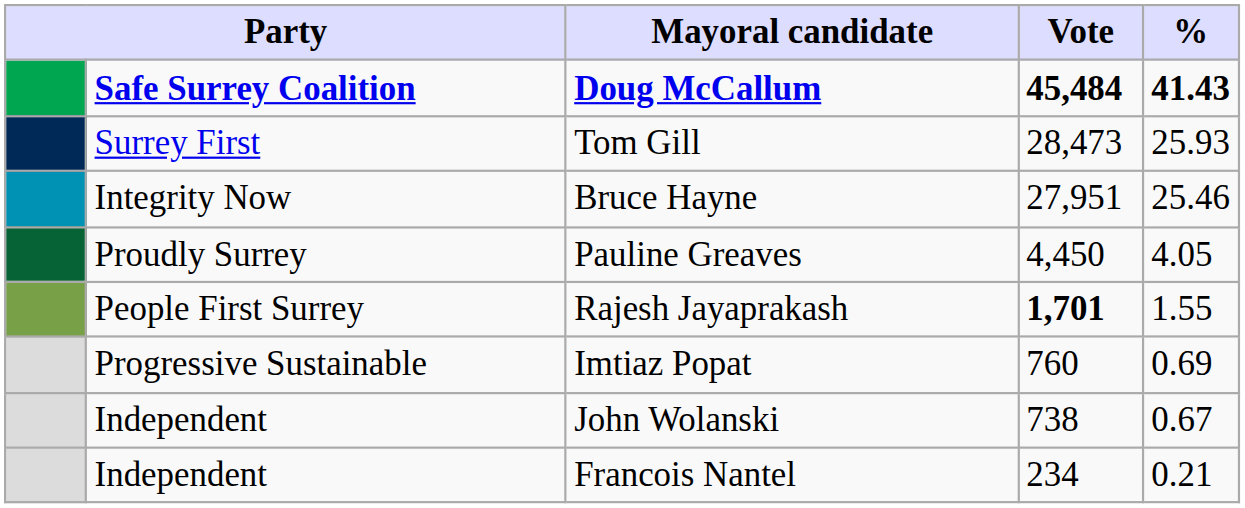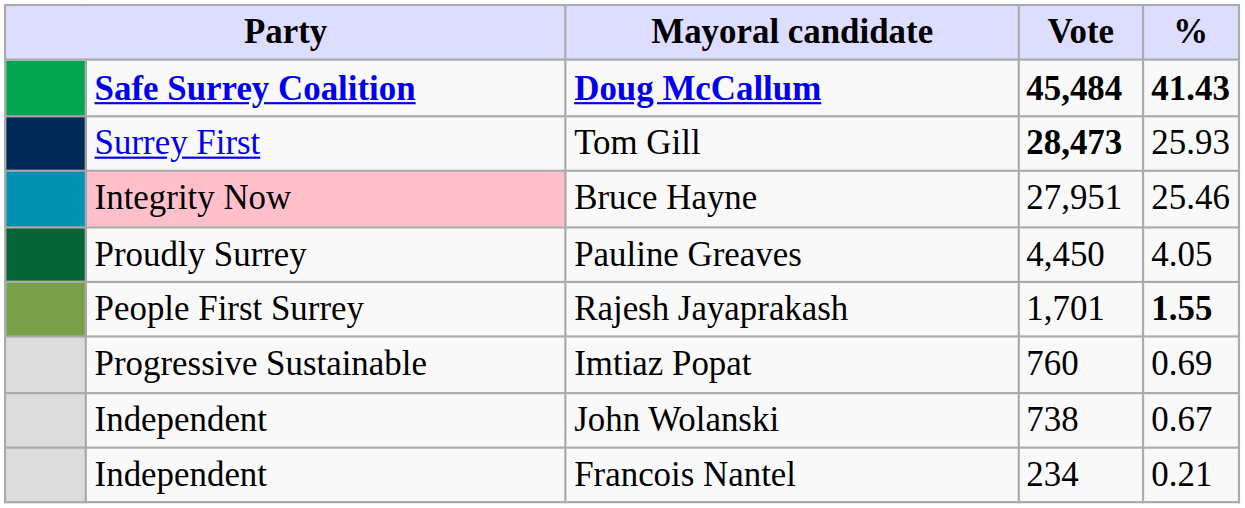(1074, 142) normal -> (1074, 142) bold
(193, 198) no background -> (193, 198) pink background
(1066, 308) bold -> (1066, 308) normal
(1182, 308) normal -> (1182, 308) bold
